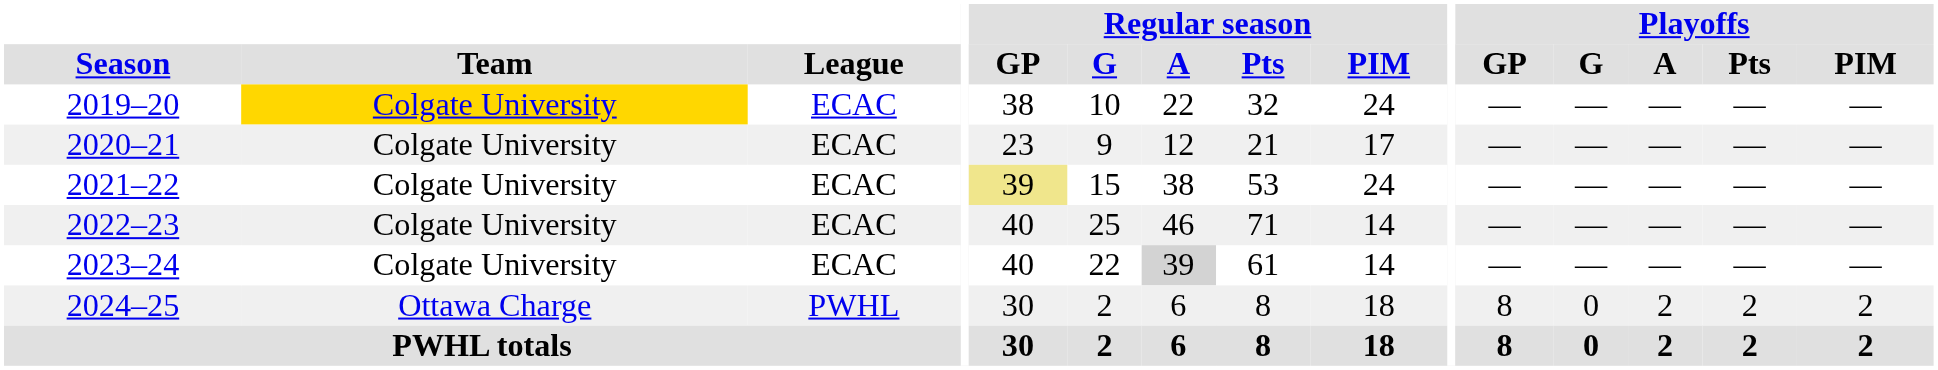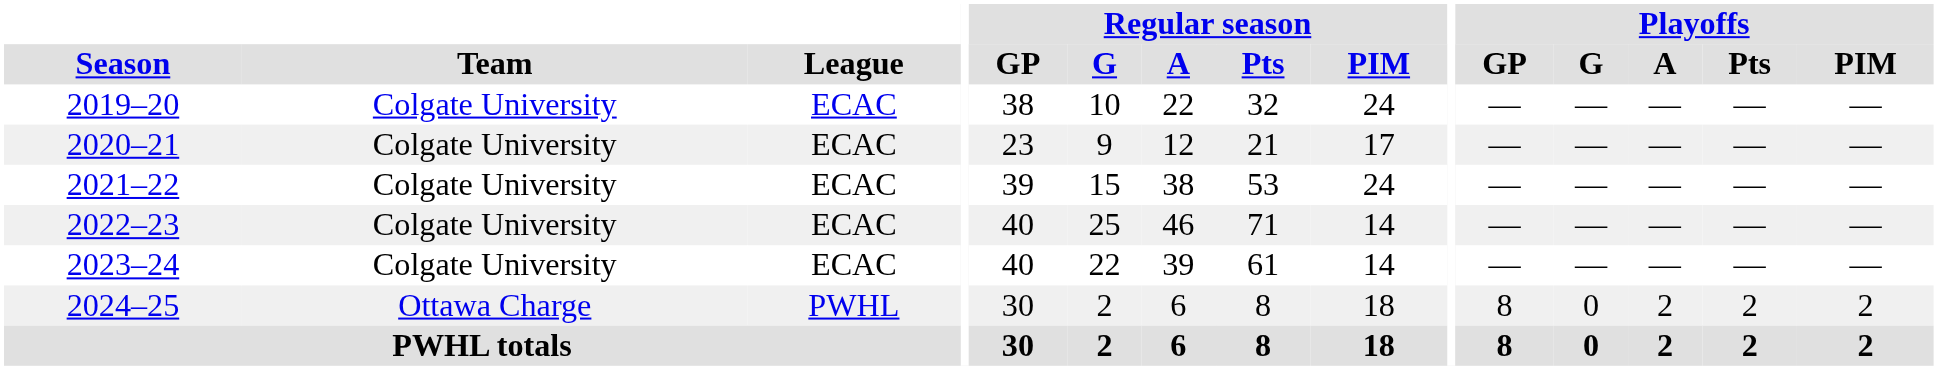(495, 103) gold background -> (495, 103) no background
(1018, 184) khaki background -> (1018, 184) no background
(1178, 264) lightgrey background -> (1178, 264) no background
